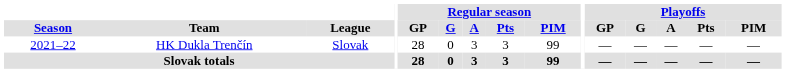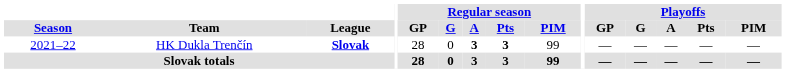(350, 44) normal -> (350, 44) bold
(474, 44) normal -> (474, 44) bold
(505, 44) normal -> (505, 44) bold
